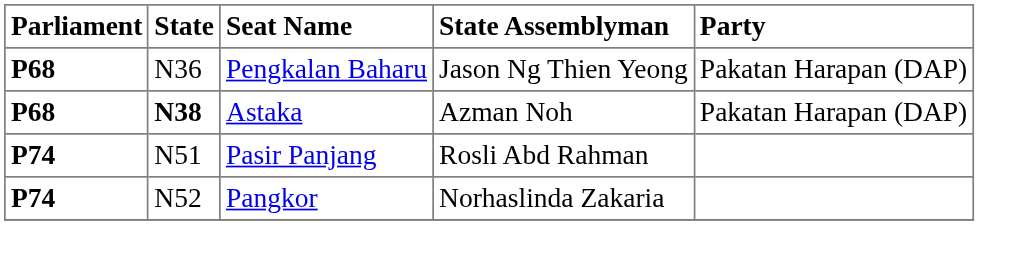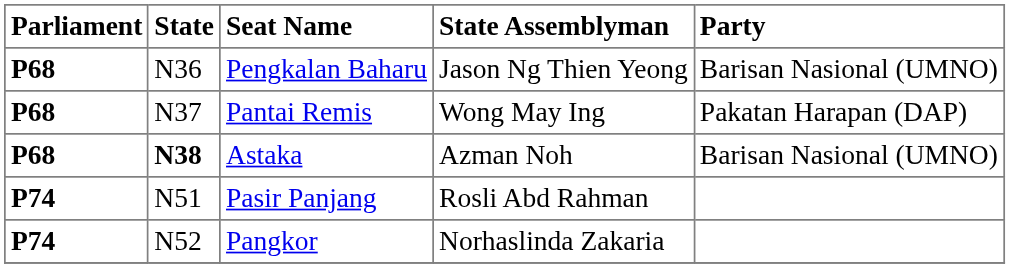(834, 69) Pakatan Harapan (DAP) -> (849, 69) Barisan Nasional (UMNO)
+ row: (299, 111)
(834, 112) Pakatan Harapan (DAP) -> (849, 154) Barisan Nasional (UMNO)
